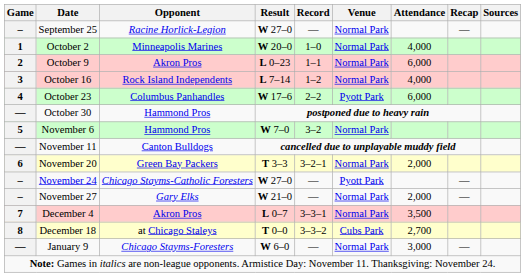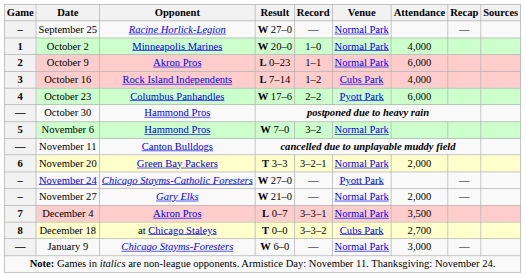(362, 79) Normal Park -> (362, 79) Cubs Park
